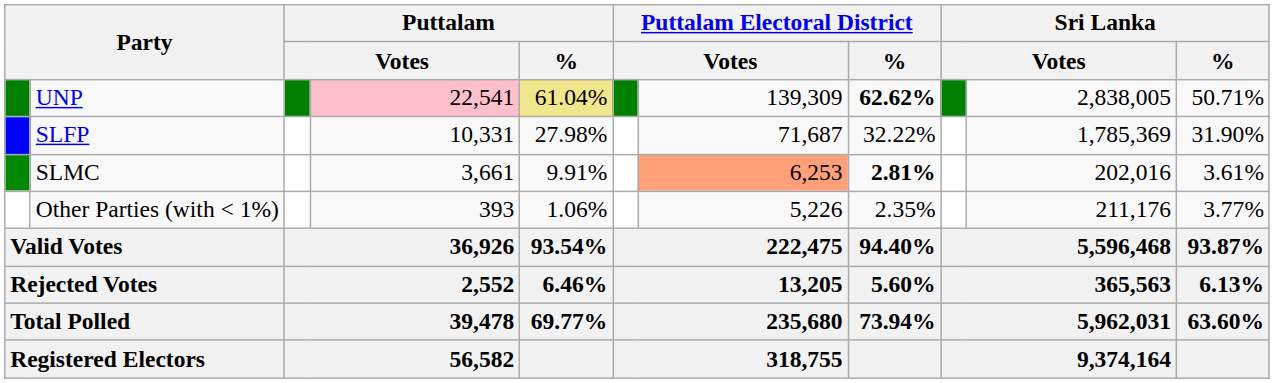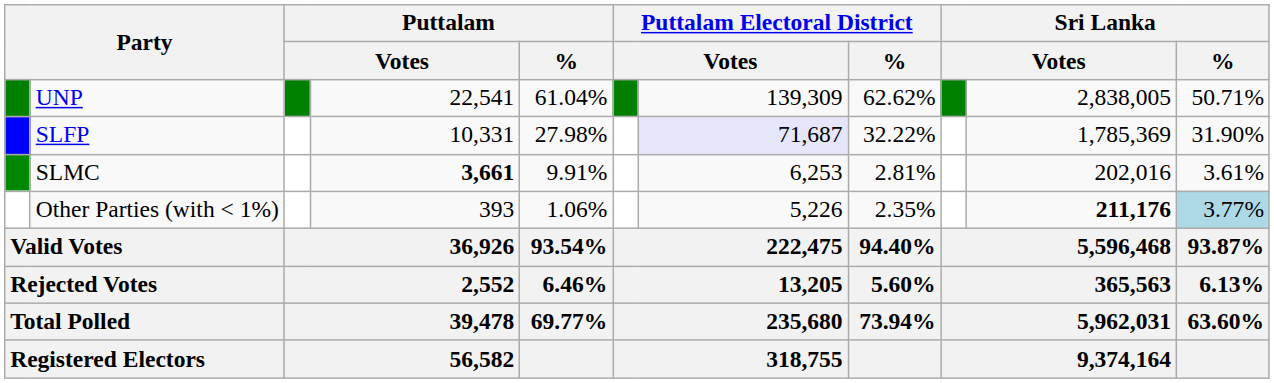(482, 97) pink background -> (482, 97) no background
(571, 97) khaki background -> (571, 97) no background
(897, 97) bold -> (899, 97) normal
(810, 135) no background -> (810, 135) lavender background
(488, 172) normal -> (488, 172) bold
(816, 172) lightsalmon background -> (816, 172) no background
(903, 172) bold -> (905, 172) normal
(1133, 209) normal -> (1133, 209) bold
(1234, 209) no background -> (1234, 209) lightblue background
